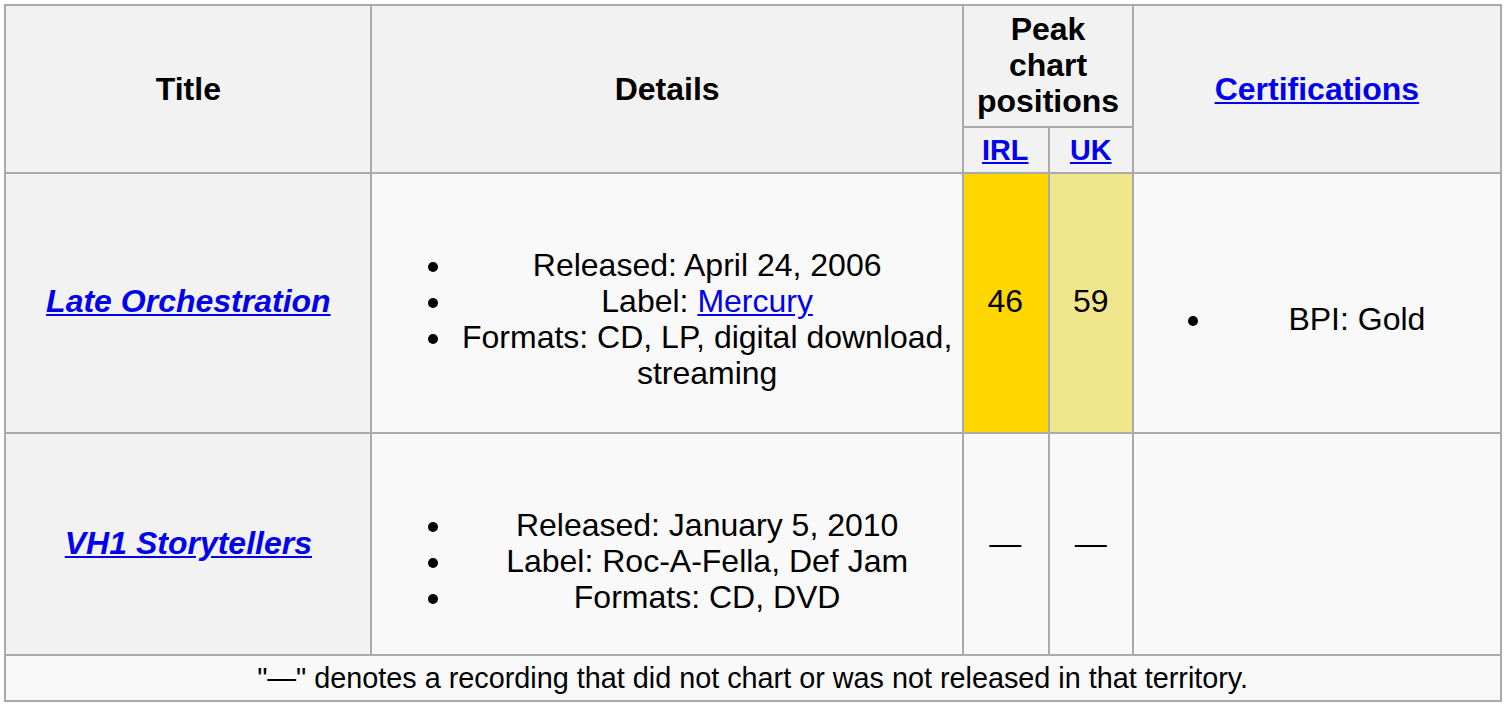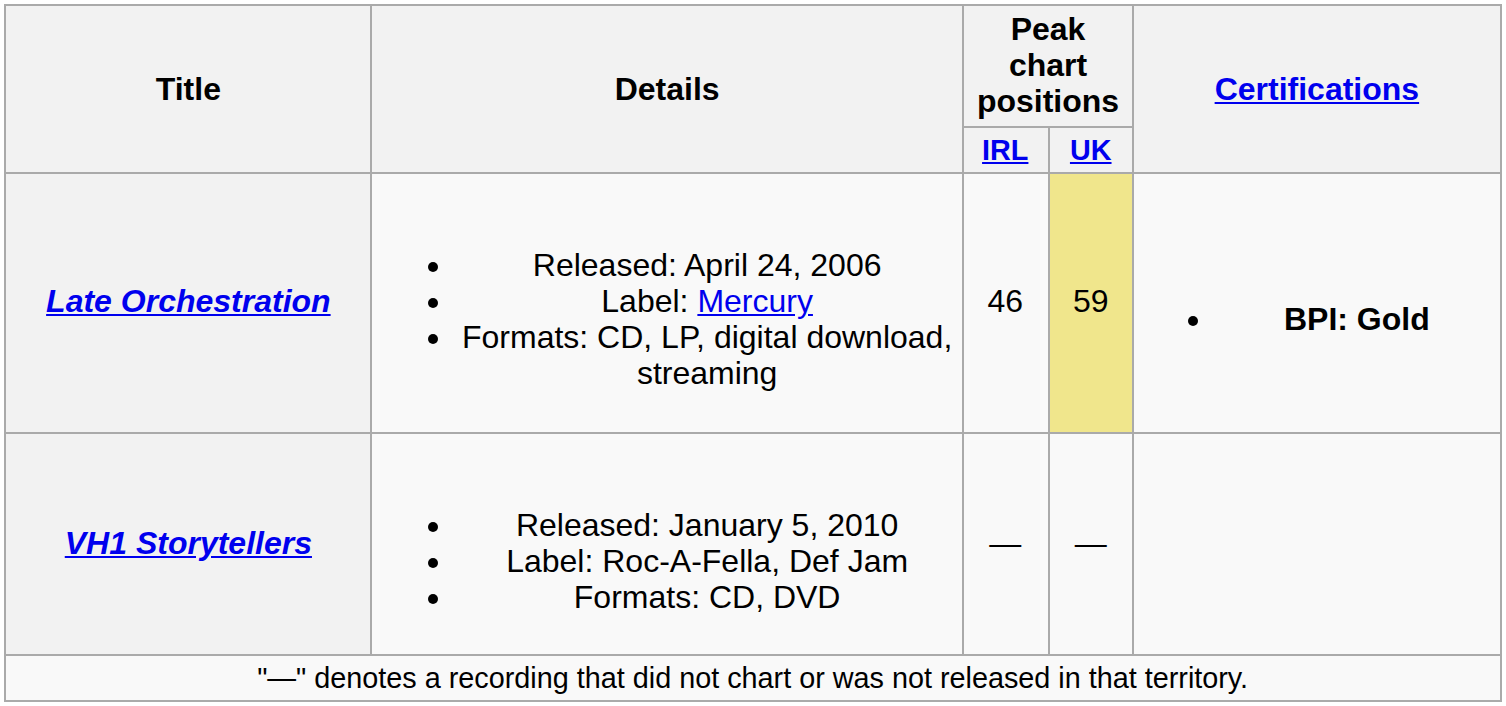(1005, 302) gold background -> (1005, 302) no background
(1317, 321) normal -> (1317, 321) bold
